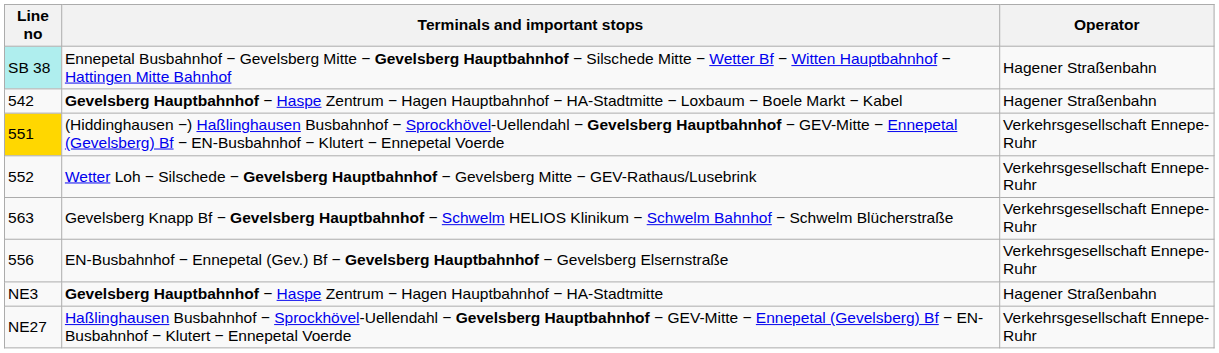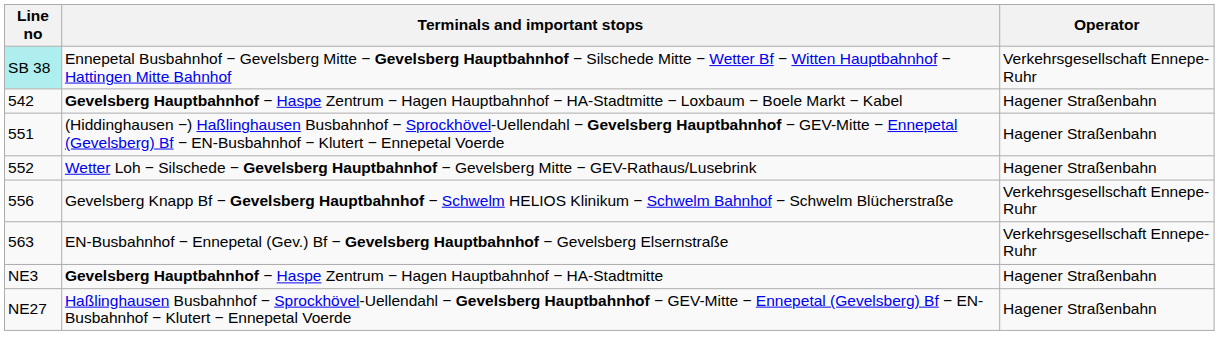(1080, 67) Hagener Straßenbahn -> (1106, 67) Verkehrsgesellschaft Ennepe-Ruhr
(21, 134) gold background -> (21, 134) no background
(1106, 134) Verkehrsgesellschaft Ennepe-Ruhr -> (1080, 134) Hagener Straßenbahn
(1106, 176) Verkehrsgesellschaft Ennepe-Ruhr -> (1080, 167) Hagener Straßenbahn
(21, 218) 563 -> (21, 200) 556
(21, 260) 556 -> (21, 243) 563
(1106, 327) Verkehrsgesellschaft Ennepe-Ruhr -> (1080, 309) Hagener Straßenbahn
